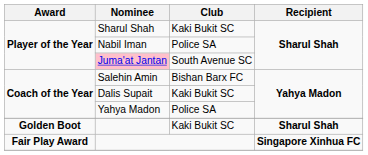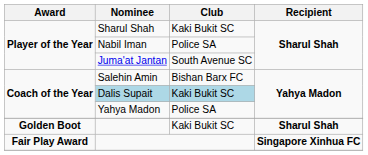(132, 61) pink background -> (132, 61) no background
(125, 93) no background -> (125, 93) lightblue background
(203, 93) no background -> (203, 93) lightblue background
